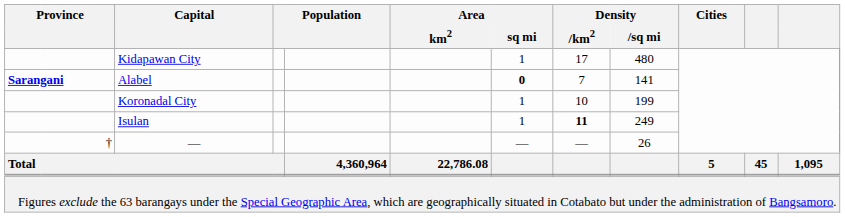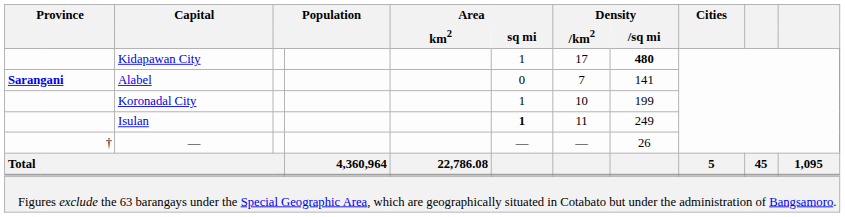(644, 59) normal -> (644, 59) bold
(522, 80) bold -> (522, 80) normal
(522, 121) normal -> (522, 121) bold
(582, 121) bold -> (582, 121) normal
